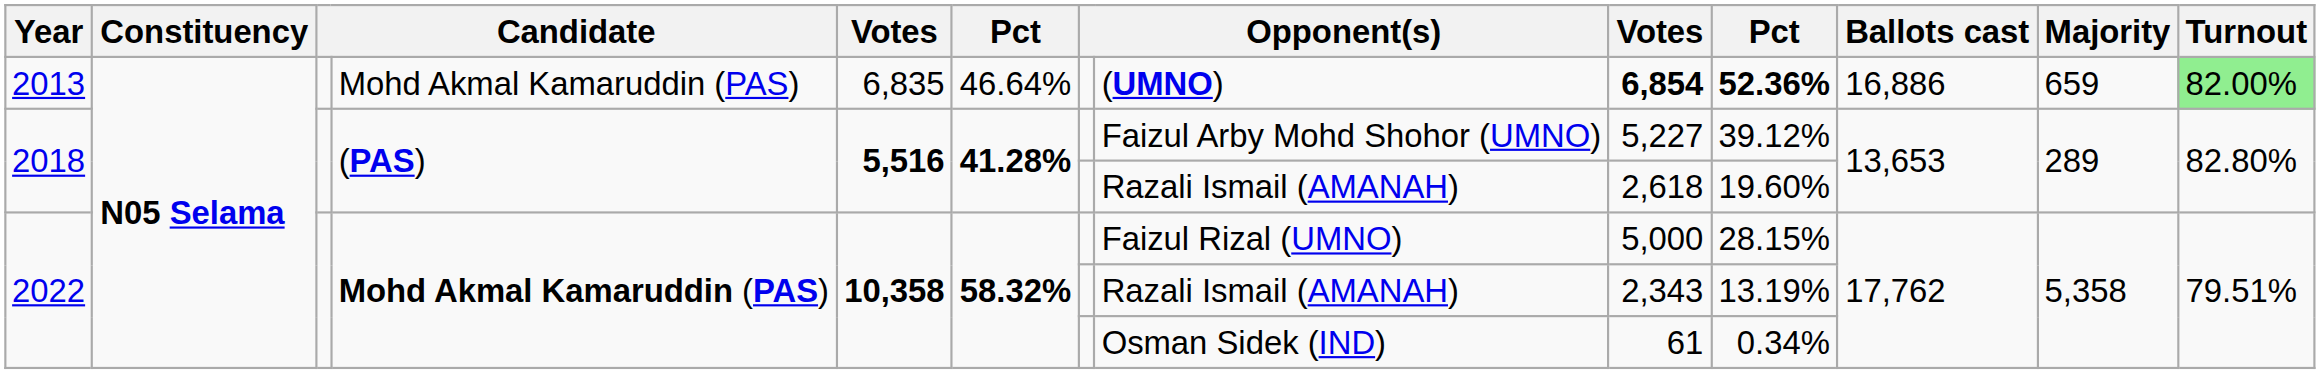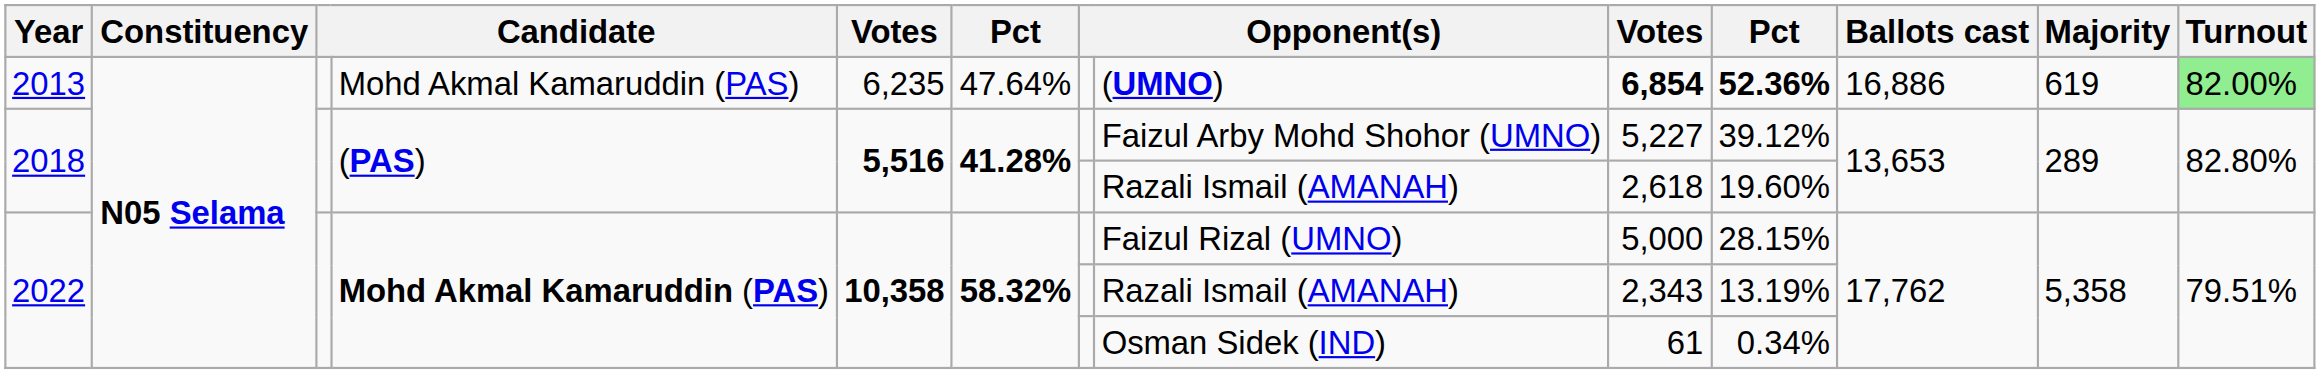(904, 83) 6,835 -> (904, 83) 6,235
(1015, 83) 46.64% -> (1015, 83) 47.64%
(2072, 83) 659 -> (2072, 83) 619
